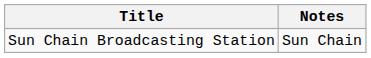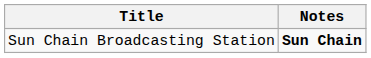(322, 41) normal -> (322, 41) bold
